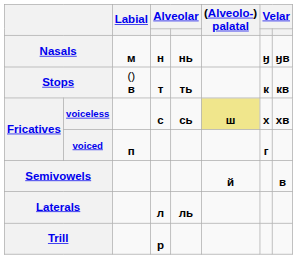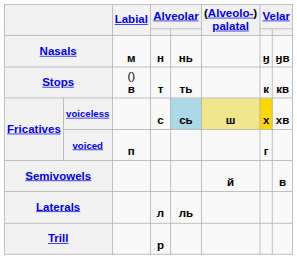(186, 120) no background -> (186, 120) lightblue background
(266, 120) no background -> (266, 120) gold background
